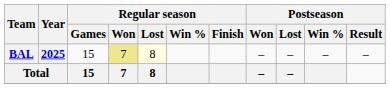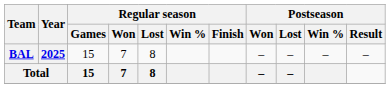(123, 54) khaki background -> (123, 54) no background
(152, 54) lightyellow background -> (152, 54) no background
